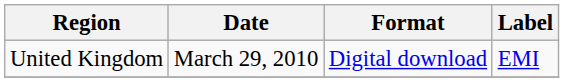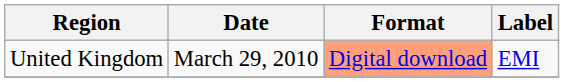(408, 58) no background -> (408, 58) lightsalmon background
